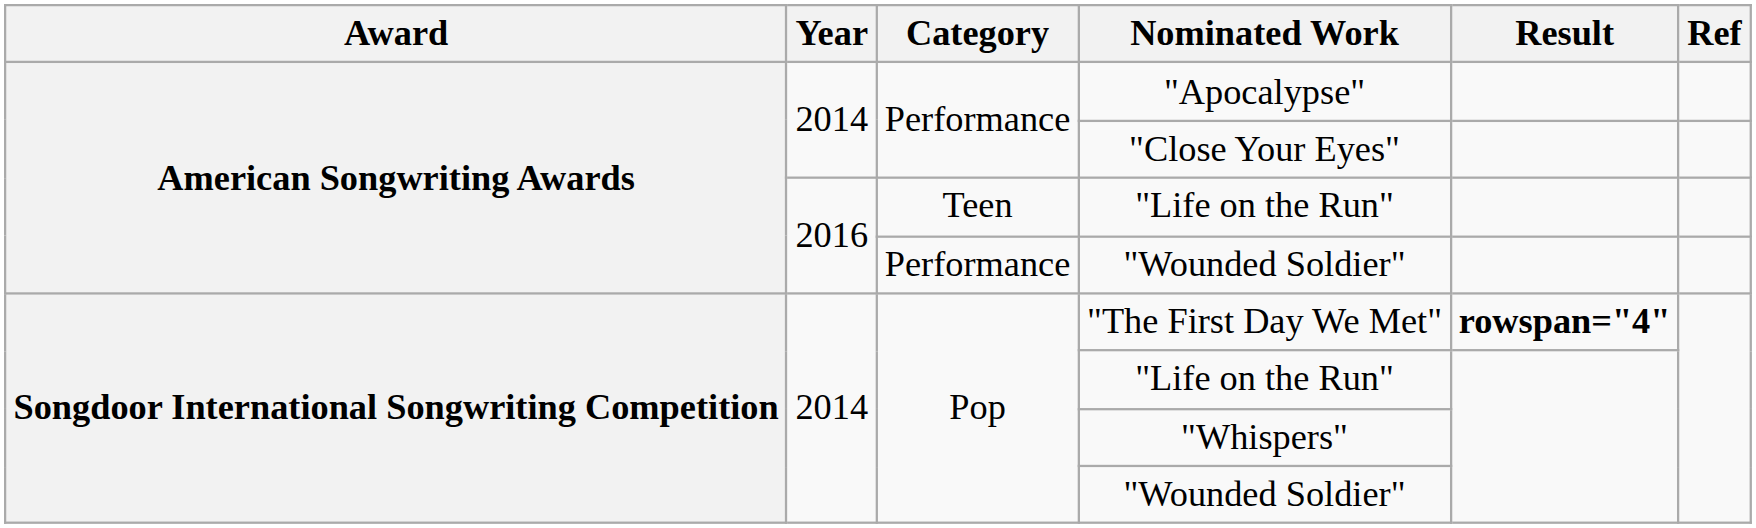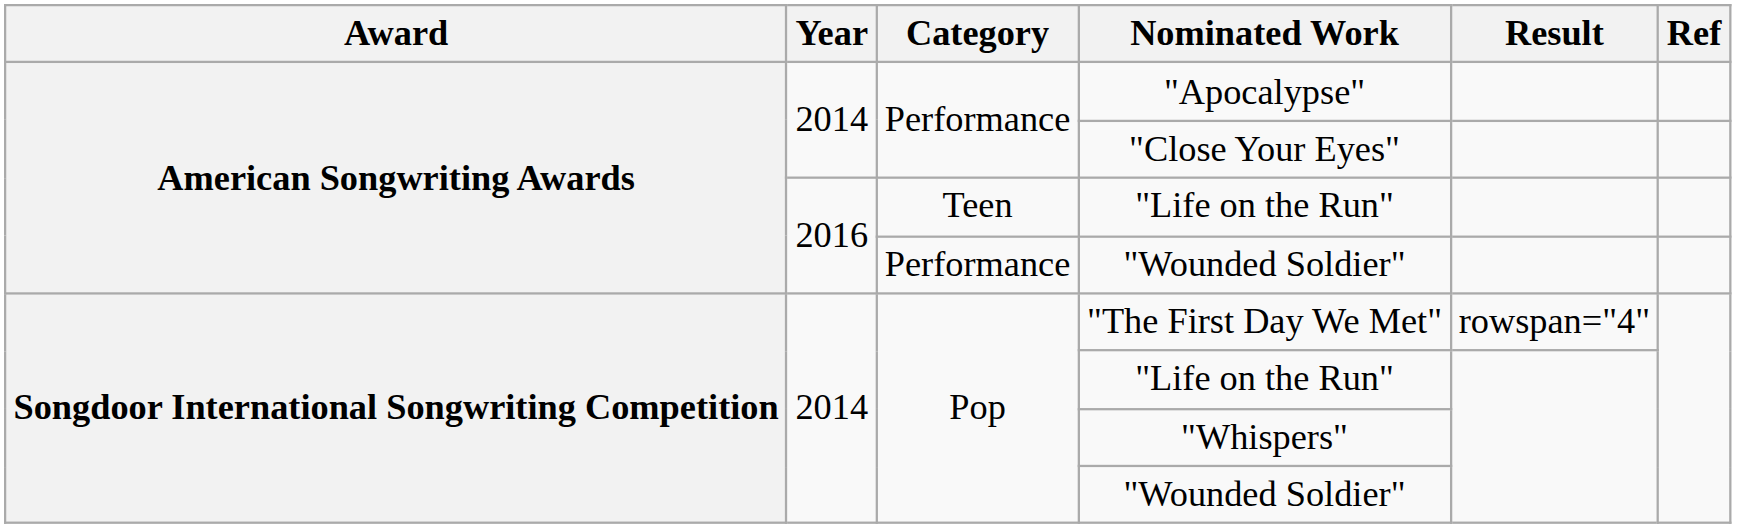(1565, 321) bold -> (1554, 321) normal
